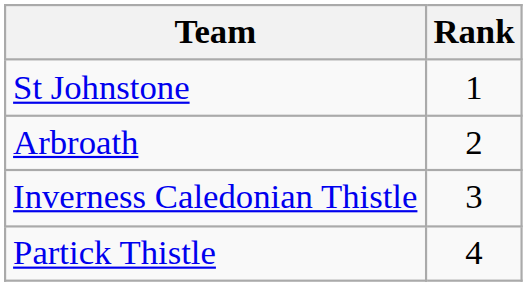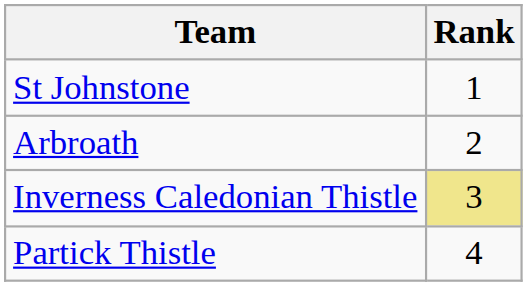(474, 197) no background -> (474, 197) khaki background
